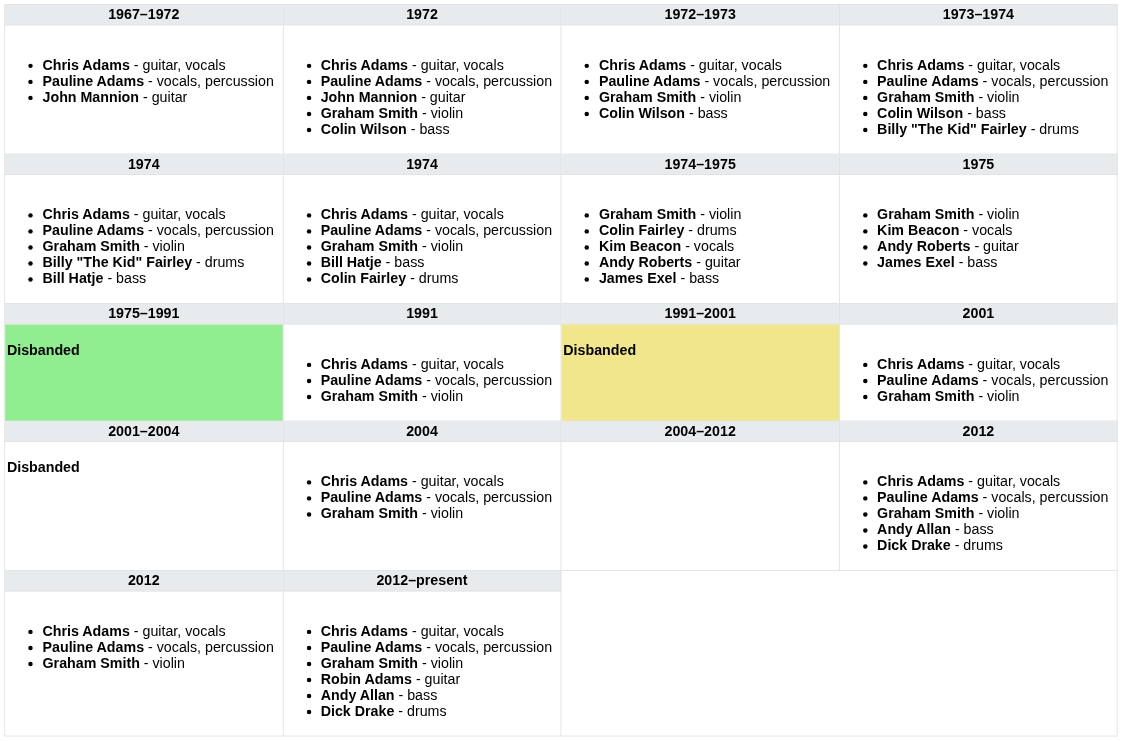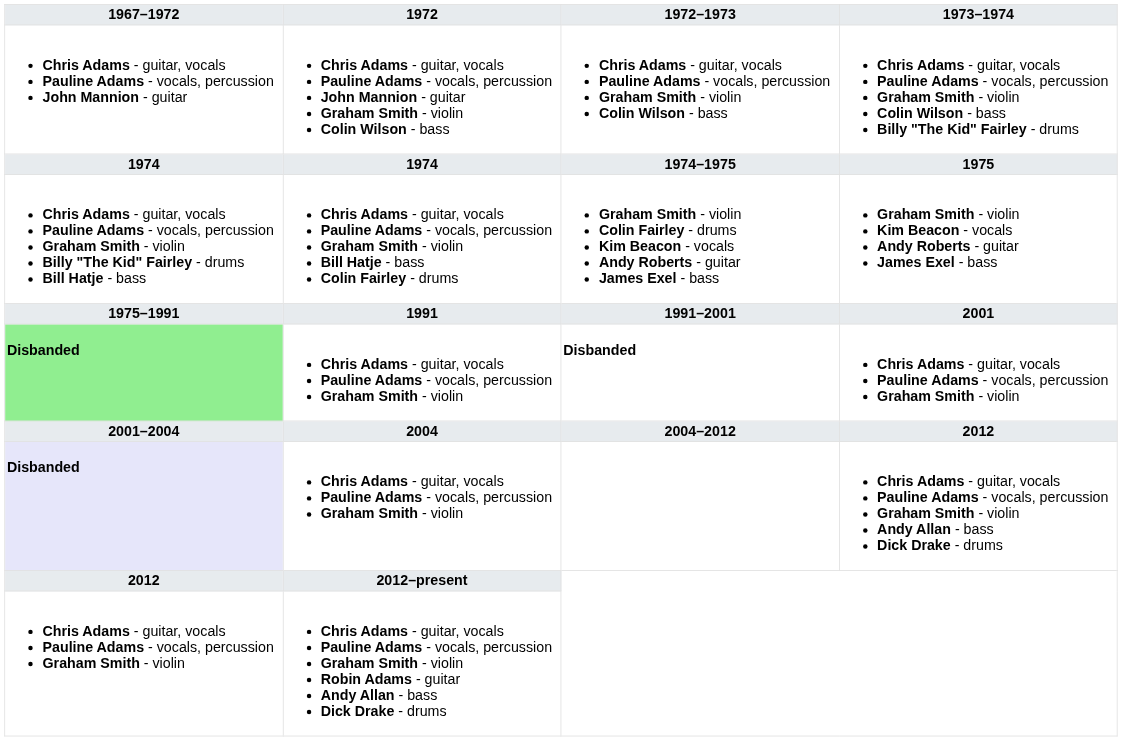(600, 350) khaki background -> (600, 350) no background
(43, 467) no background -> (43, 467) lavender background
